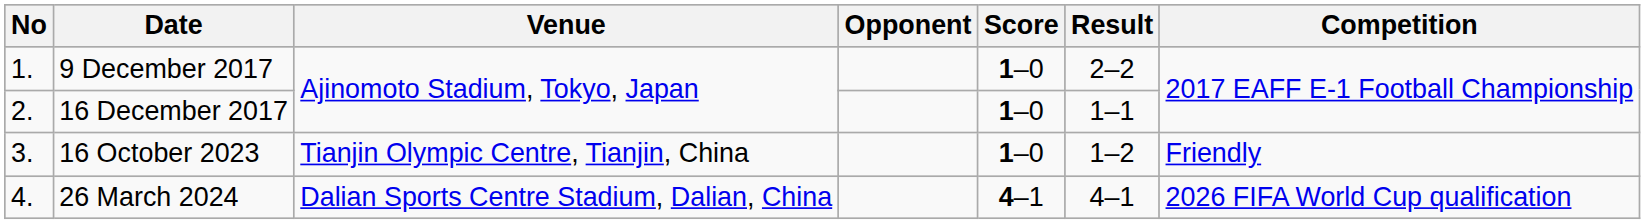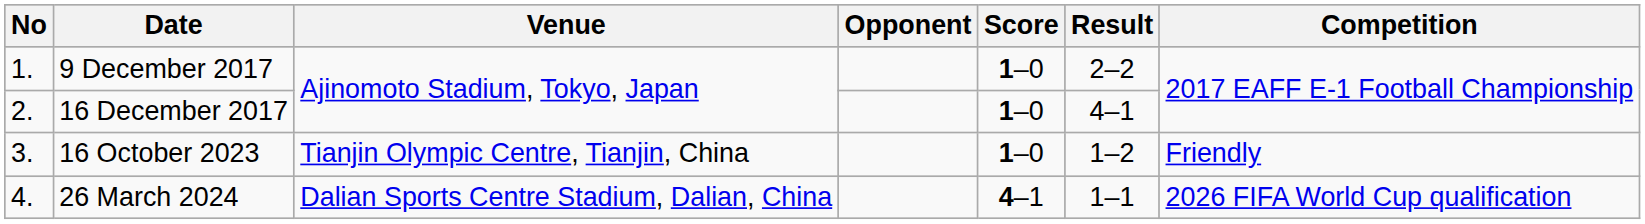(1112, 111) 1–1 -> (1112, 111) 4–1
(1112, 196) 4–1 -> (1112, 196) 1–1
